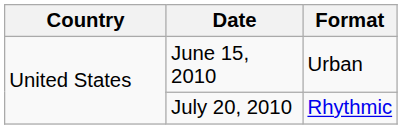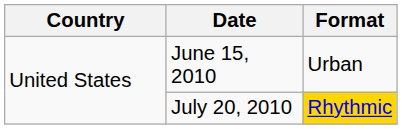(350, 107) no background -> (350, 107) gold background
